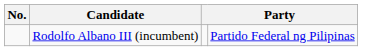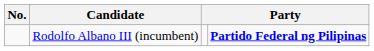(283, 35) normal -> (288, 35) bold
